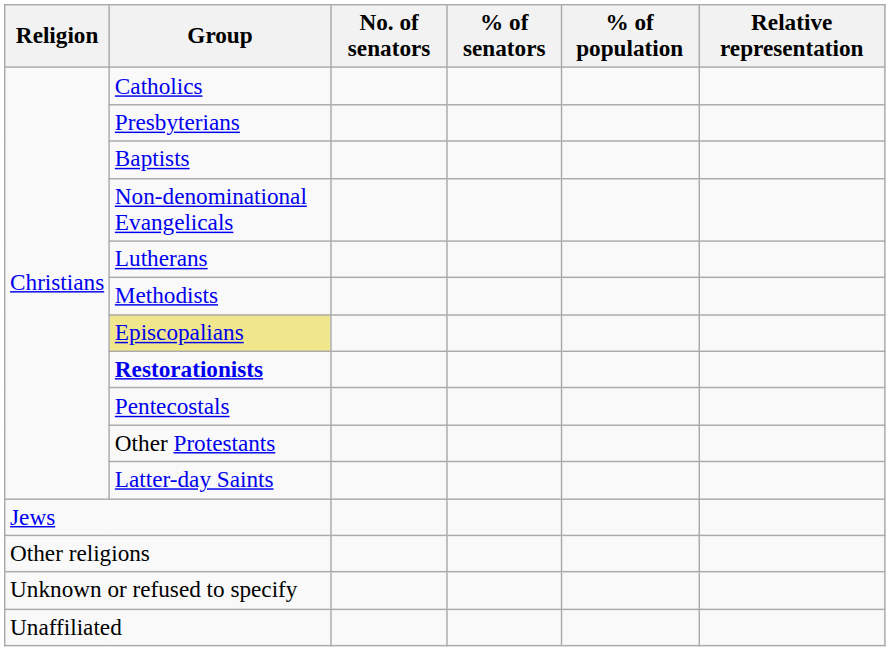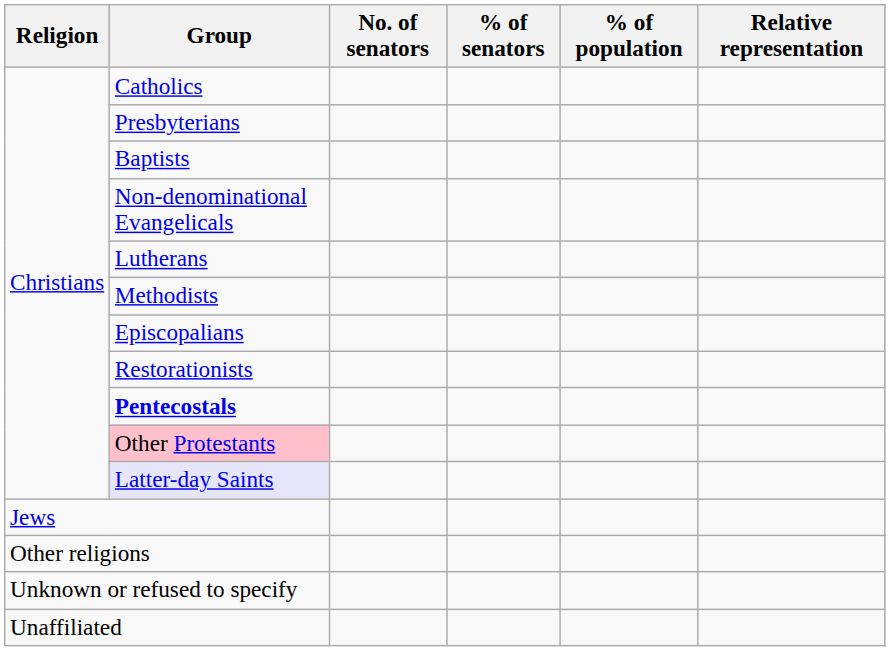(179, 332) khaki background -> (179, 332) no background
(189, 369) bold -> (184, 369) normal
(172, 406) normal -> (175, 406) bold
(195, 443) no background -> (195, 443) pink background
(194, 479) no background -> (194, 479) lavender background
